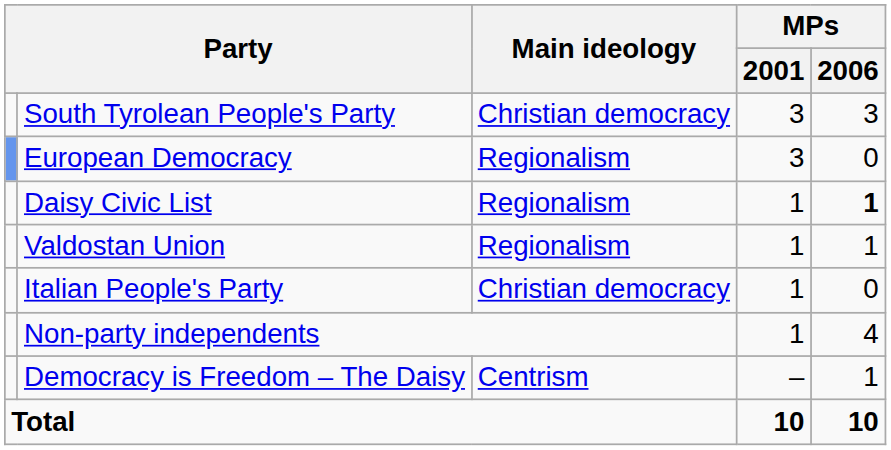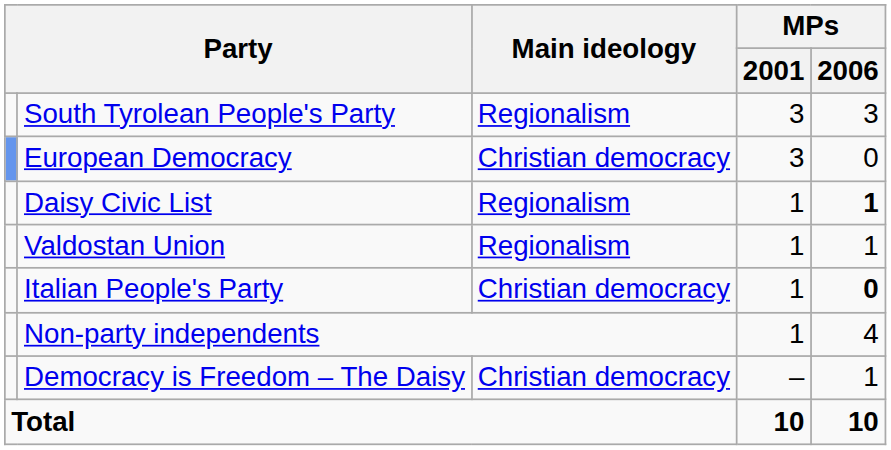(604, 114) Christian democracy -> (554, 114) Regionalism
(554, 158) Regionalism -> (604, 158) Christian democracy
(871, 289) normal -> (871, 289) bold
(533, 377) Centrism -> (604, 377) Christian democracy
